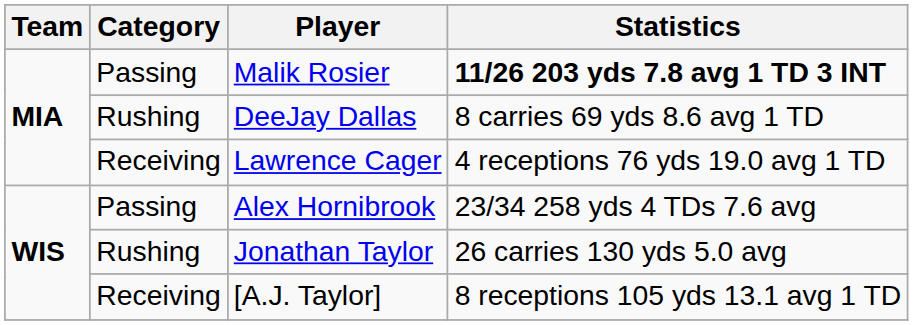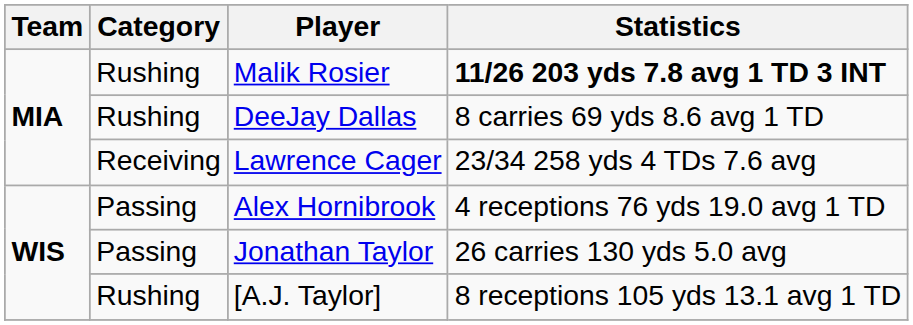(147, 71) Passing -> (148, 71) Rushing
(670, 161) 4 receptions 76 yds 19.0 avg 1 TD -> (635, 161) 23/34 258 yds 4 TDs 7.6 avg
(635, 206) 23/34 258 yds 4 TDs 7.6 avg -> (670, 206) 4 receptions 76 yds 19.0 avg 1 TD
(148, 251) Rushing -> (147, 251) Passing
(159, 296) Receiving -> (148, 296) Rushing
